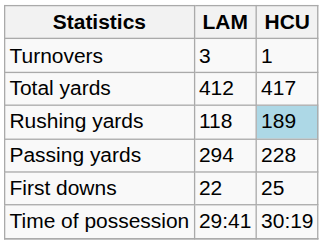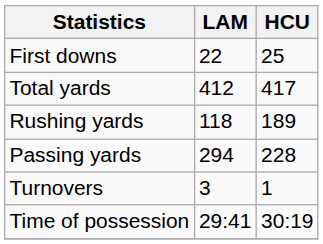rows swapped: (63, 188) <-> (56, 55)
(279, 121) lightblue background -> (279, 121) no background
